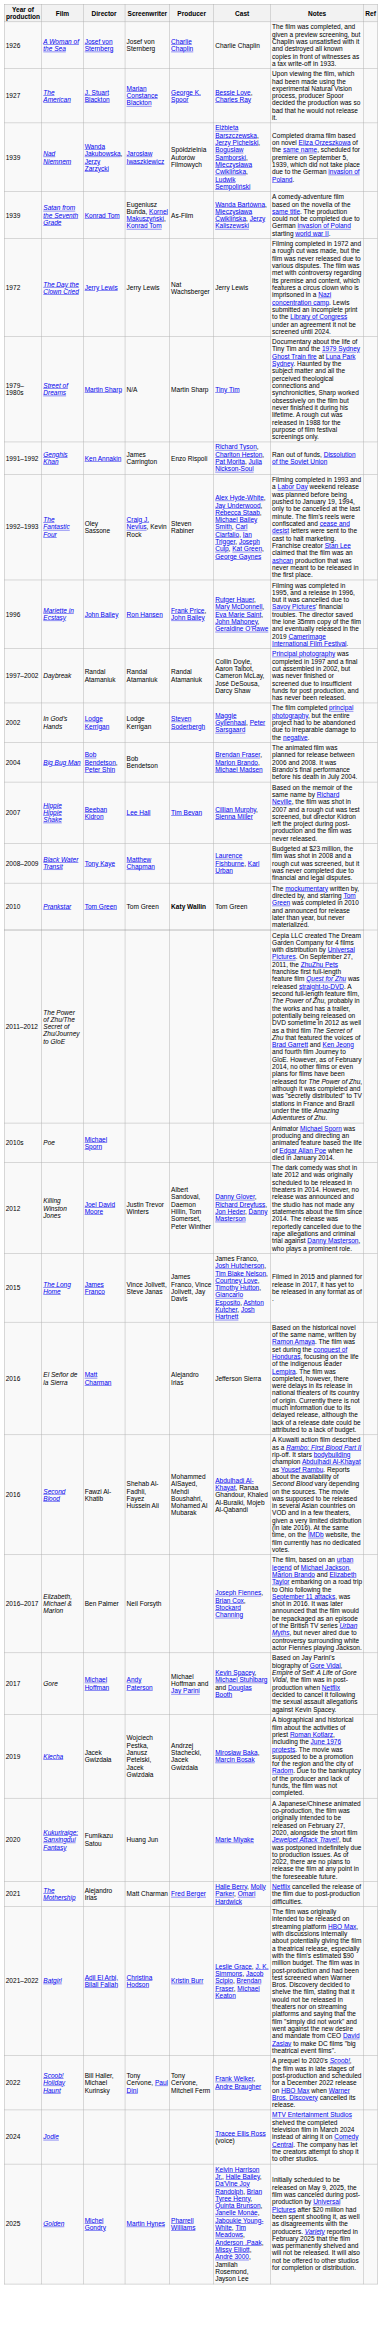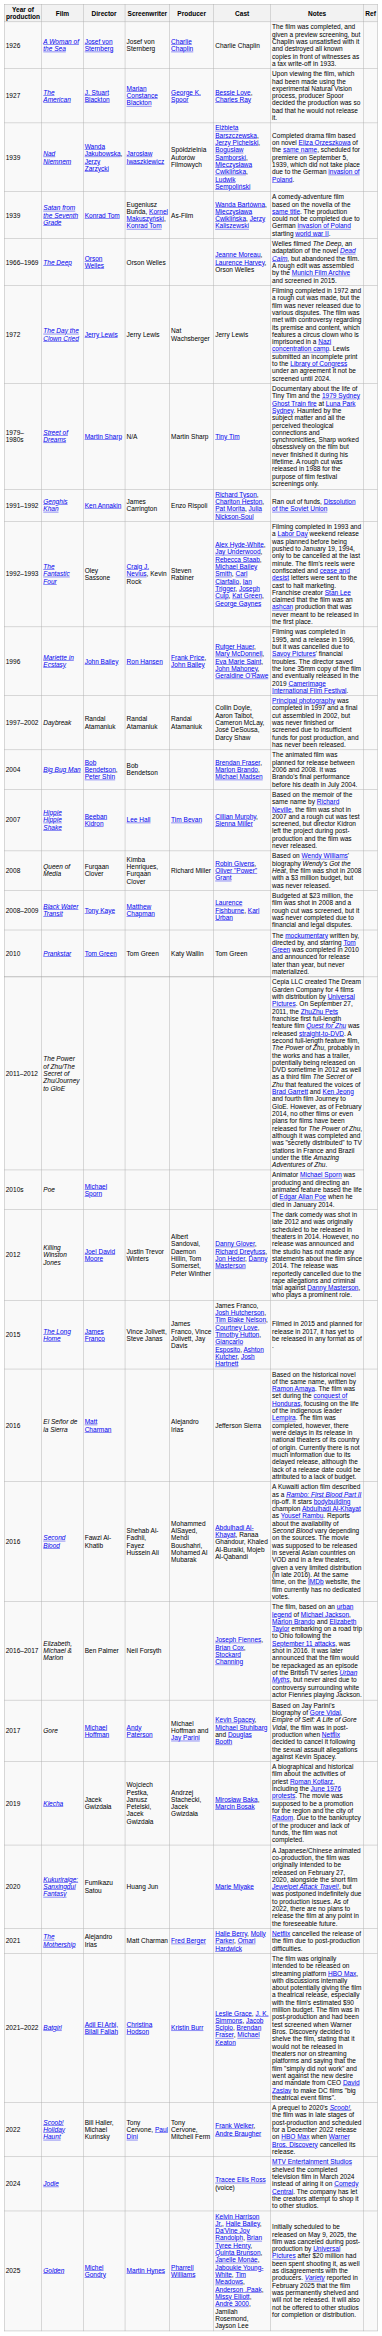+ row: (58, 262)
- row: (55, 723)
+ row: (57, 871)
(189, 907) bold -> (187, 954) normal
